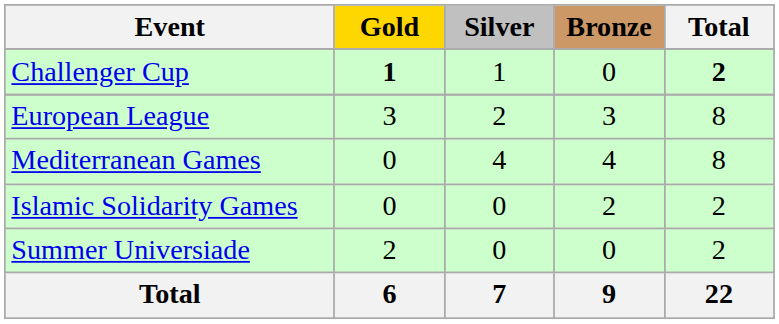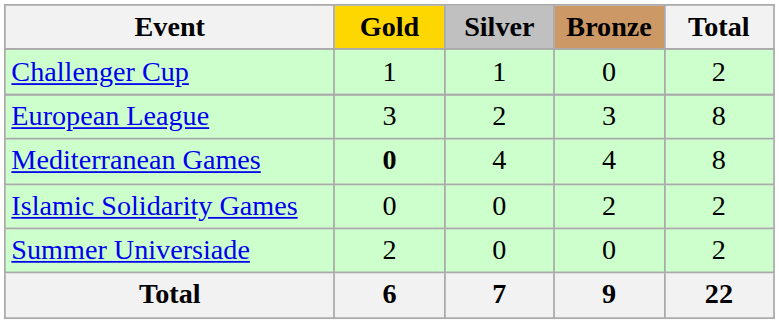(390, 71) bold -> (390, 71) normal
(719, 71) bold -> (719, 71) normal
(390, 160) normal -> (390, 160) bold
